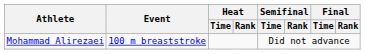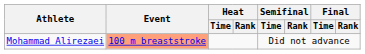(157, 41) no background -> (157, 41) lightsalmon background
